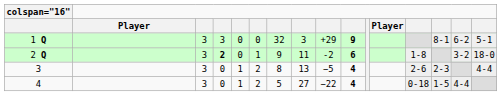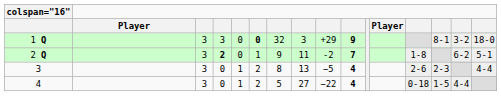(258, 40) normal -> (258, 40) bold
(461, 40) 6-2 -> (461, 40) 3-2
(484, 40) 5-1 -> (484, 40) 18-0
(353, 55) 6 -> (353, 55) 7
(461, 55) 3-2 -> (461, 55) 6-2
(484, 55) 18-0 -> (484, 55) 5-1
